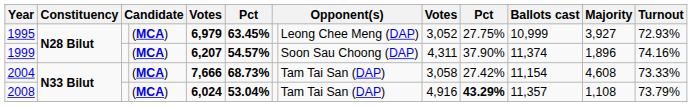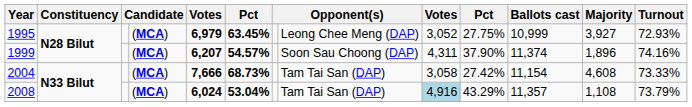(442, 92) no background -> (442, 92) lightblue background
(484, 92) bold -> (484, 92) normal
